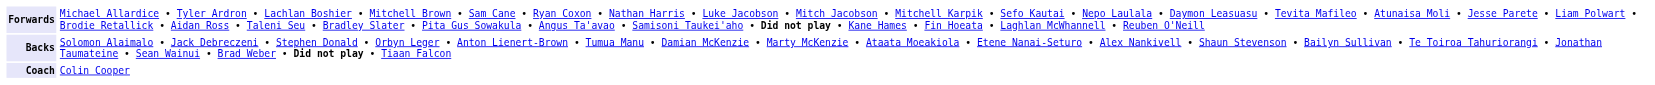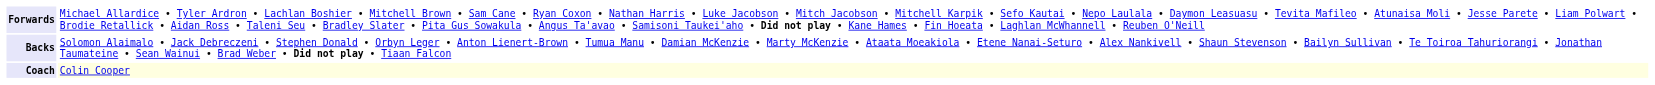(95, 70) no background -> (95, 70) lightyellow background
